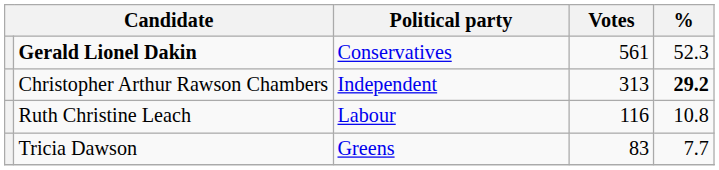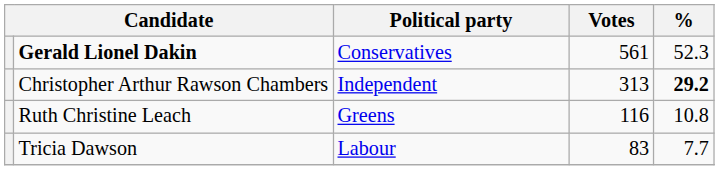(367, 116) Labour -> (366, 116) Greens
(366, 148) Greens -> (367, 148) Labour
